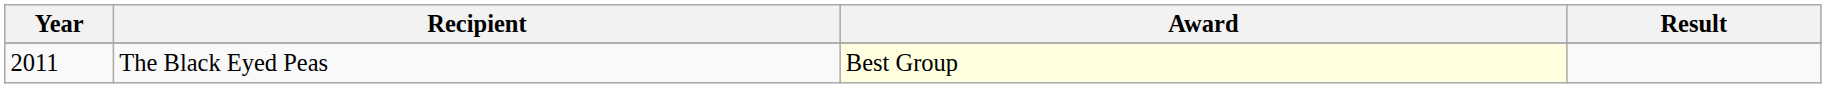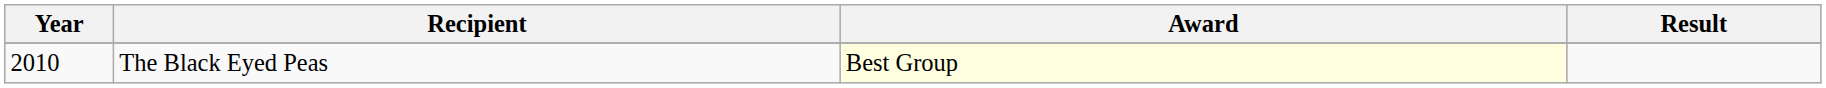(34, 62) 2011 -> (35, 62) 2010
